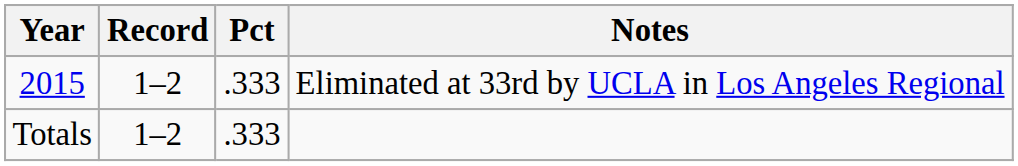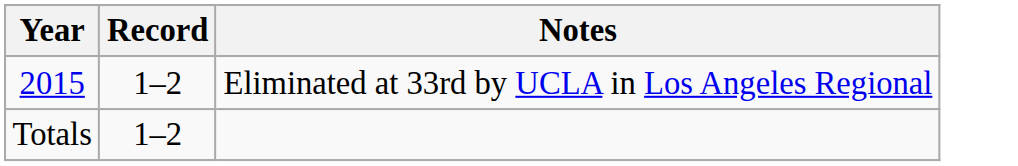- column: (252, 30)
